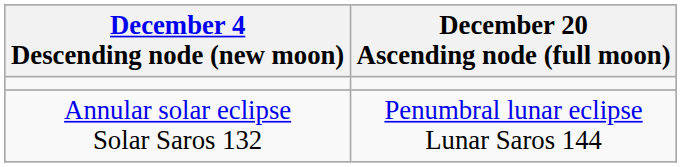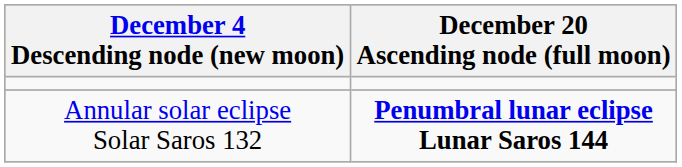(514, 125) normal -> (514, 125) bold
